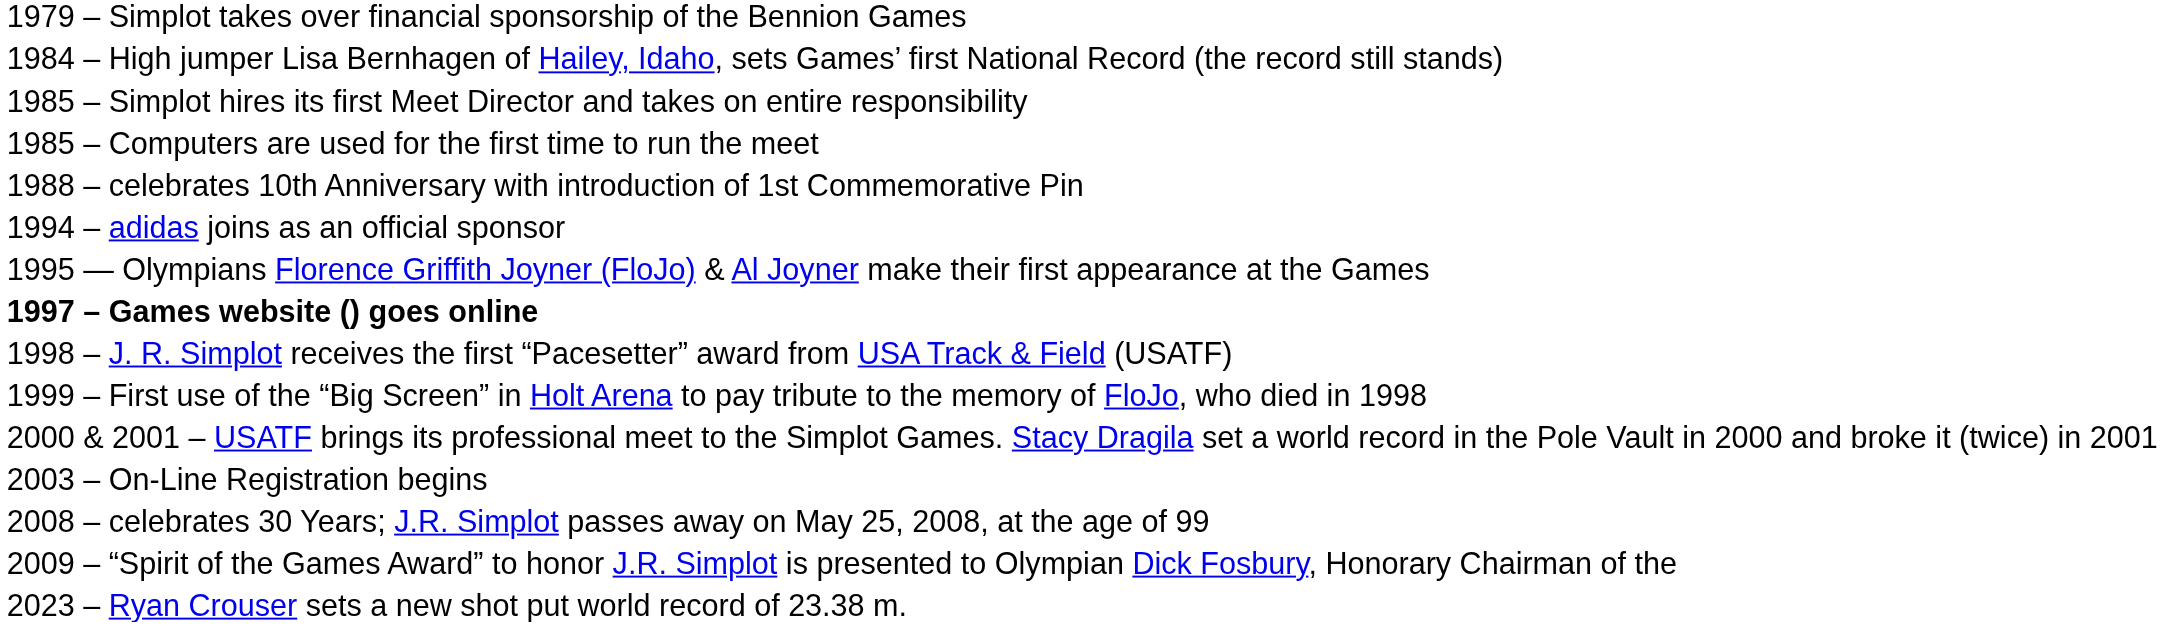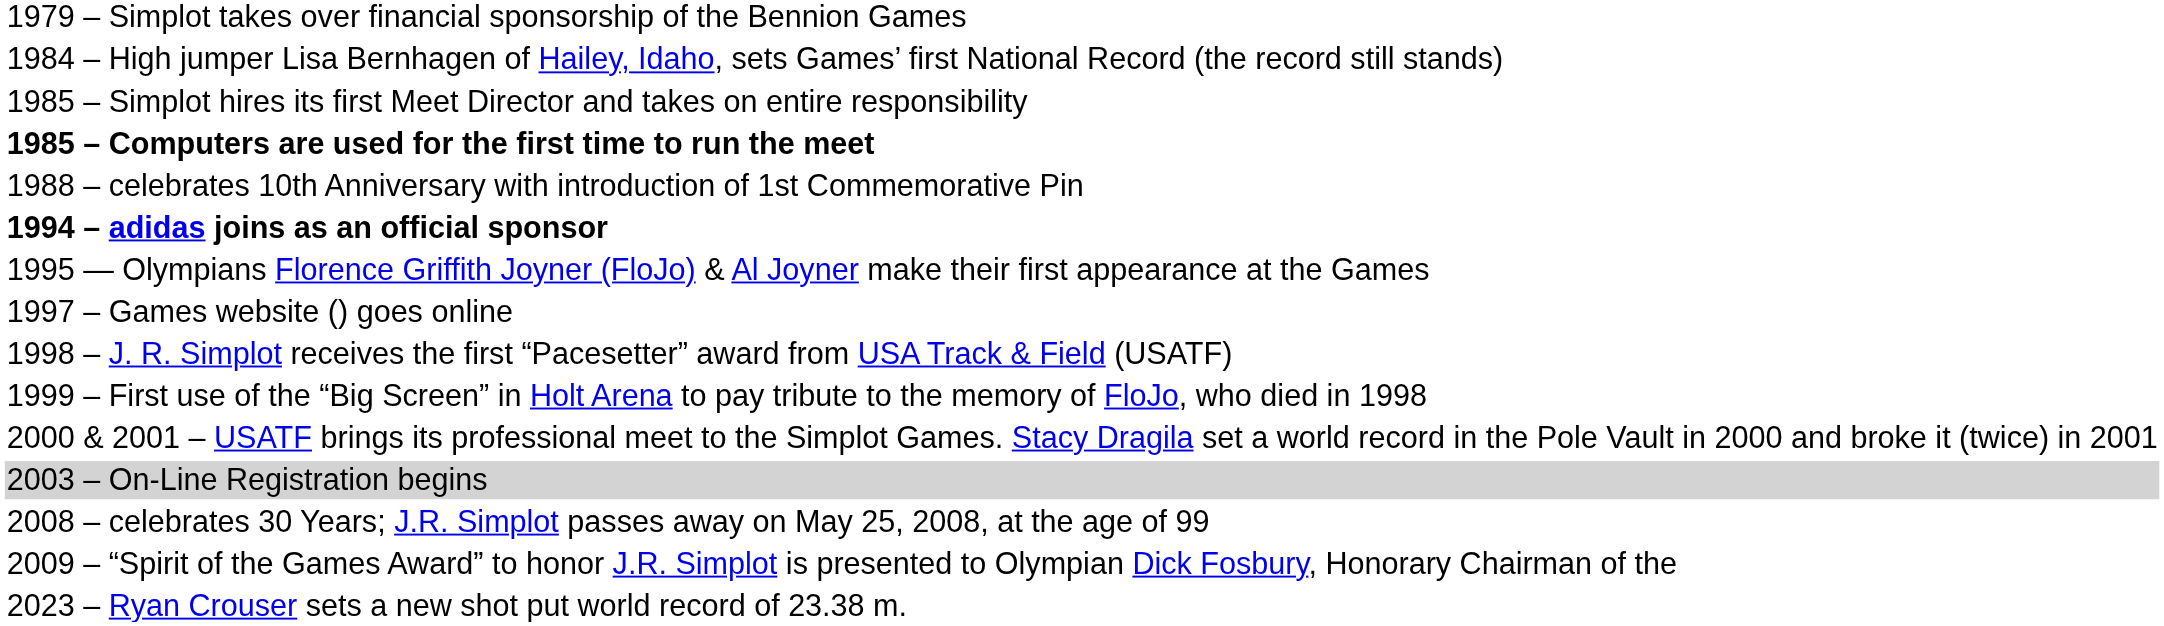(413, 143) normal -> (441, 143) bold
(286, 227) normal -> (307, 227) bold
(273, 311) bold -> (260, 311) normal
(247, 479) no background -> (247, 479) lightgrey background
